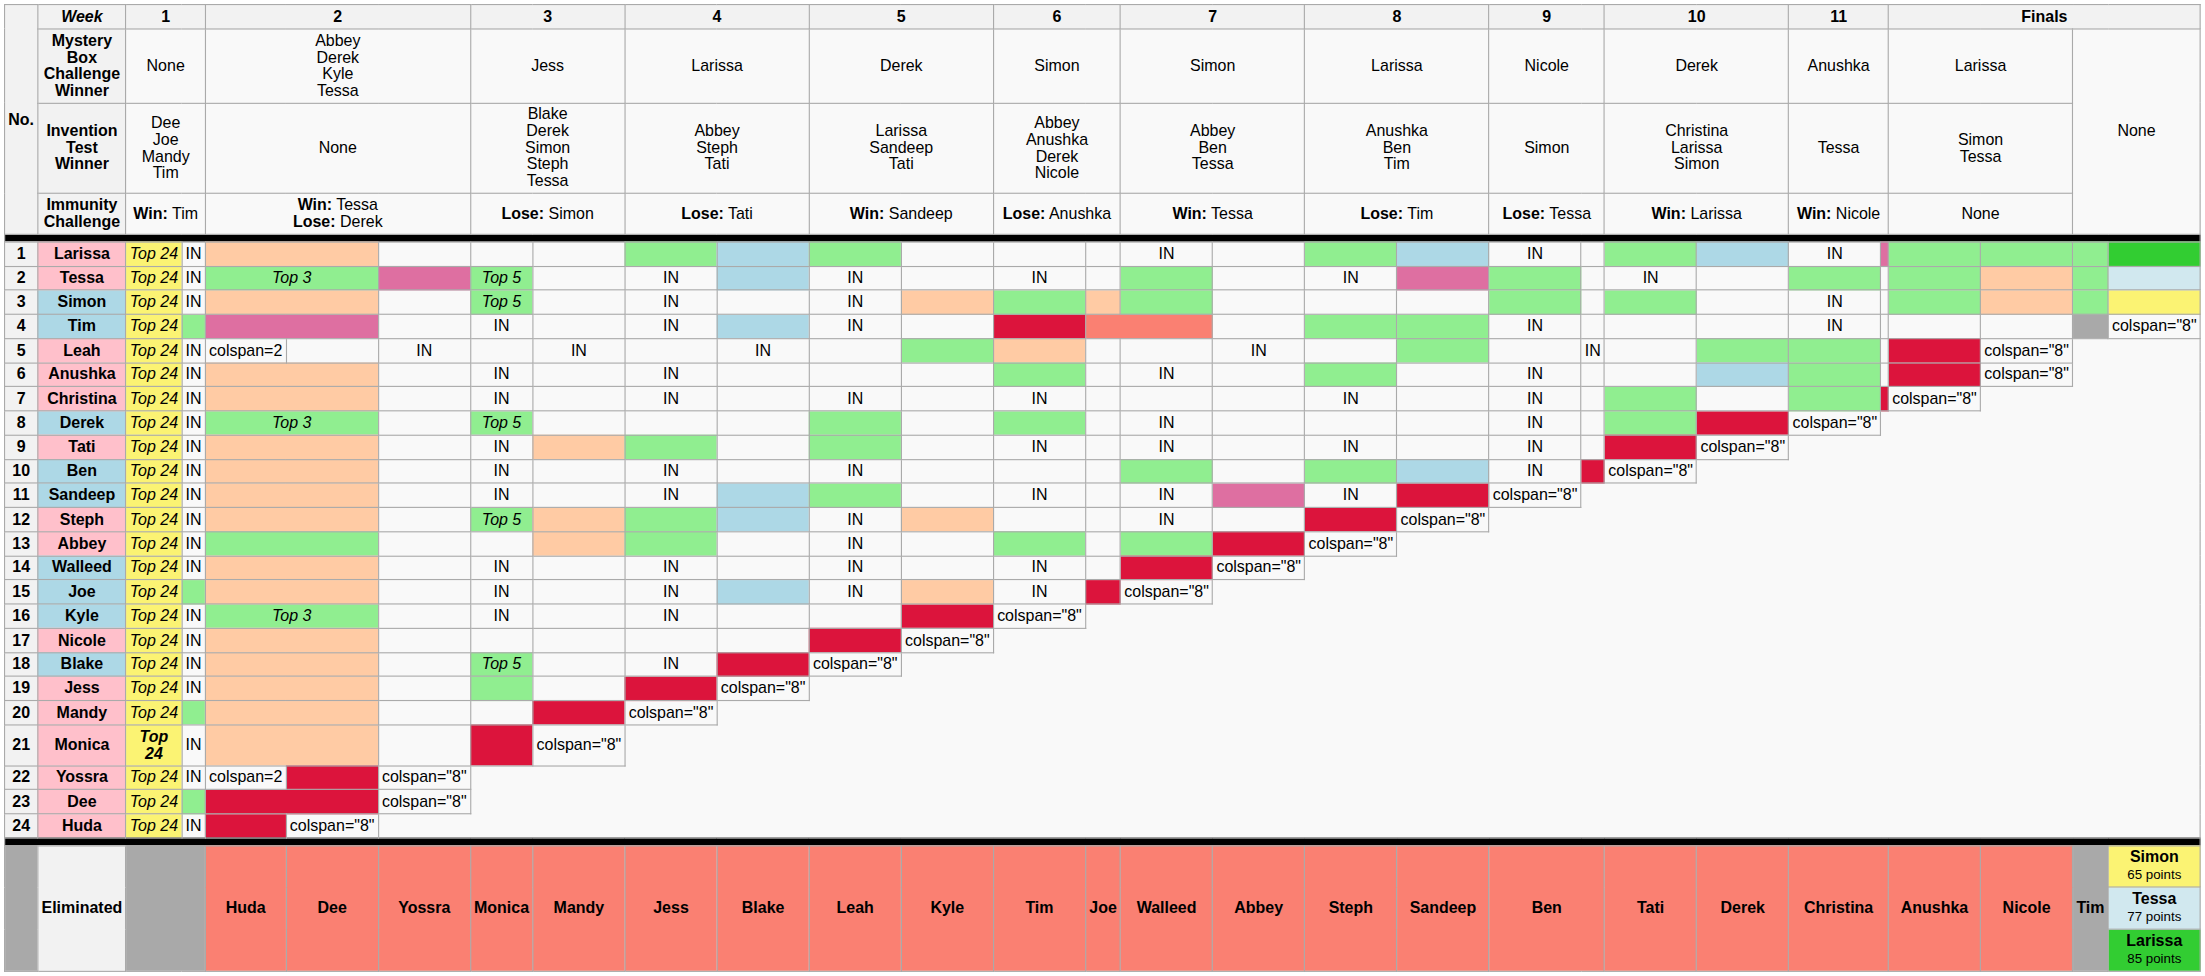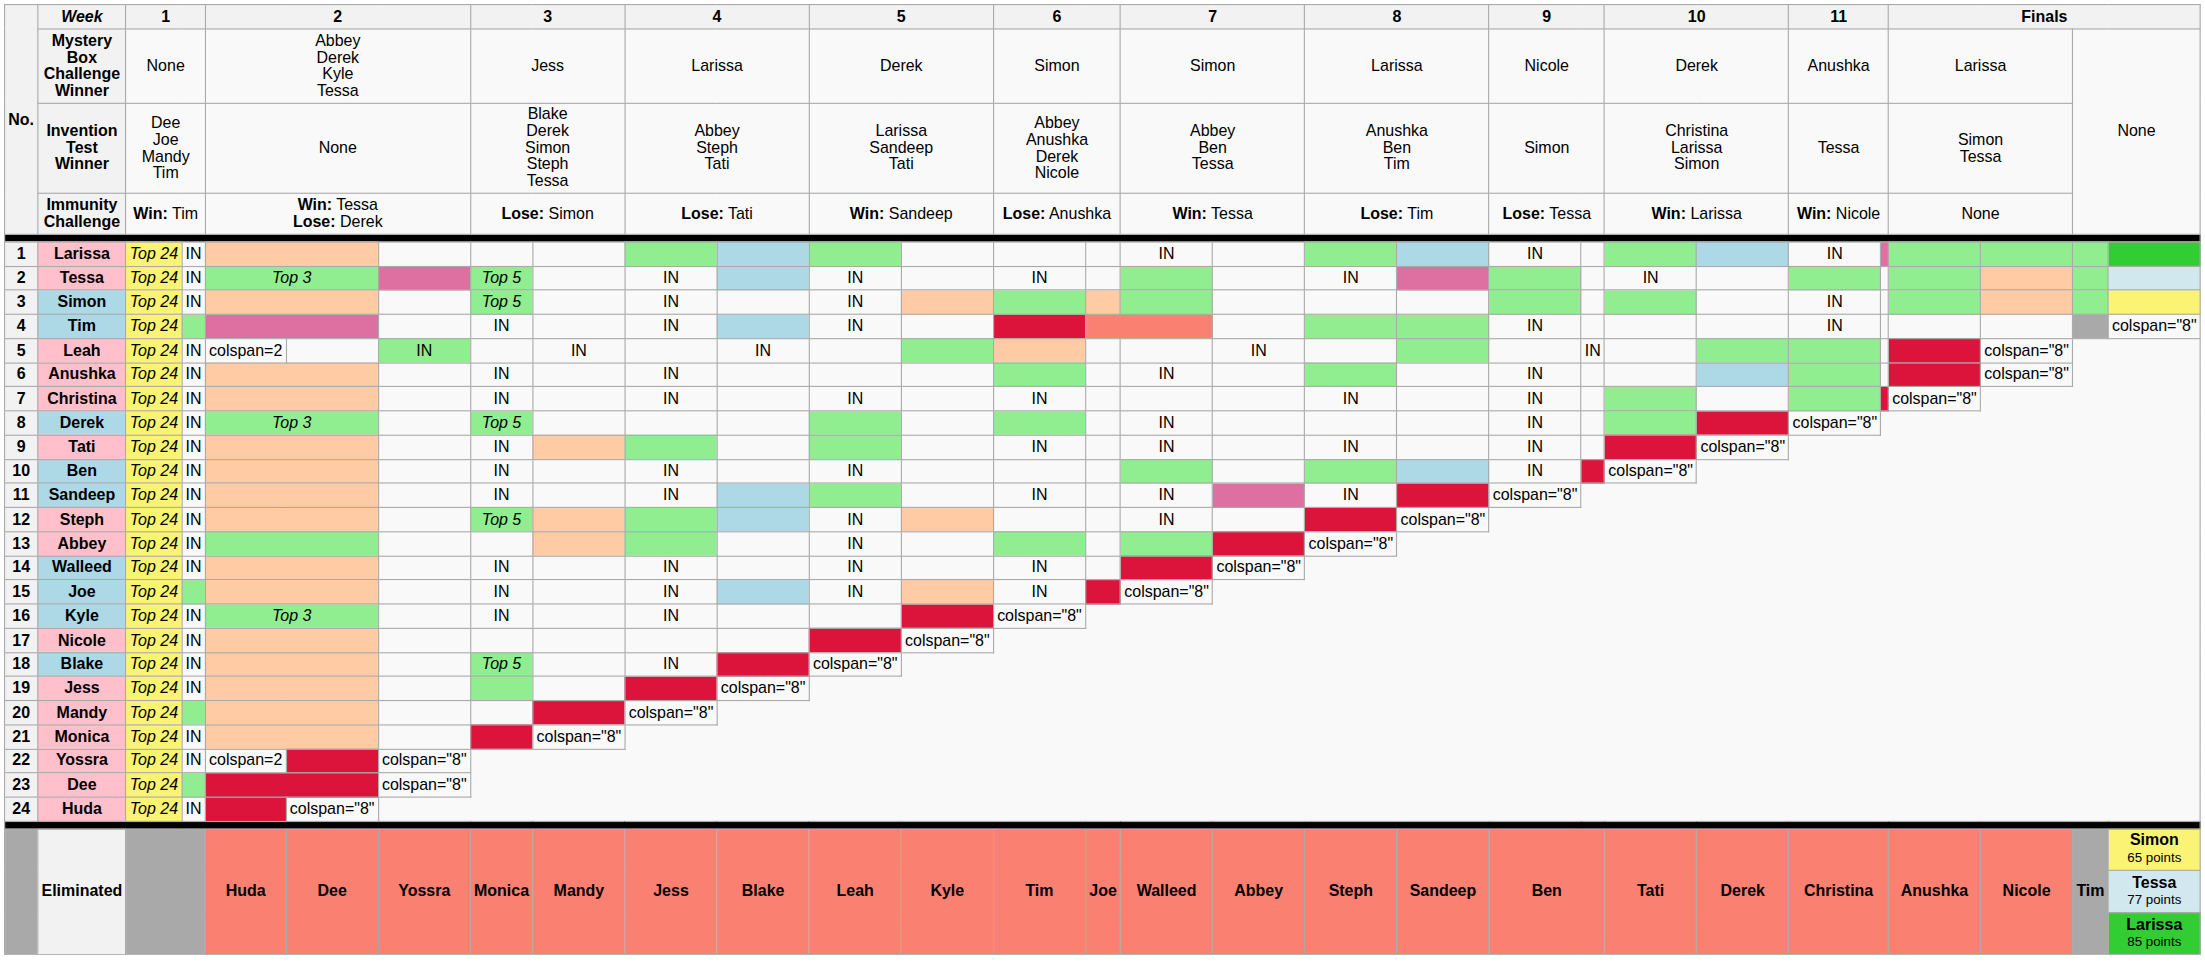(424, 350) no background -> (424, 350) lightgreen background
(154, 745) bold -> (154, 737) normal
